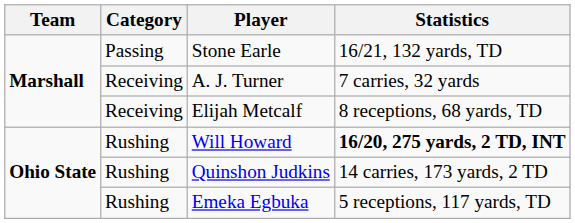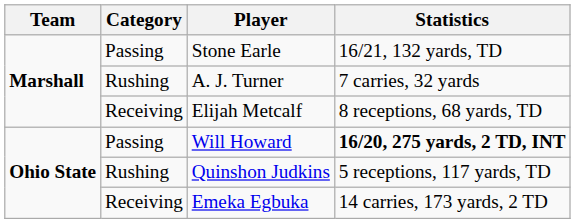(144, 80) Receiving -> (137, 80) Rushing
(137, 141) Rushing -> (134, 141) Passing
(443, 172) 14 carries, 173 yards, 2 TD -> (445, 172) 5 receptions, 117 yards, TD
(137, 202) Rushing -> (144, 202) Receiving
(445, 202) 5 receptions, 117 yards, TD -> (443, 202) 14 carries, 173 yards, 2 TD
